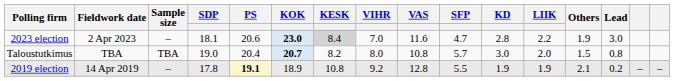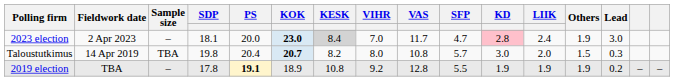(251, 38) 20.6 -> (251, 38) 20.0
(419, 38) 11.6 -> (419, 38) 11.7
(502, 38) no background -> (502, 38) pink background
(544, 38) 2.2 -> (544, 38) 2.4
(112, 54) TBA -> (112, 54) 14 Apr 2019
(209, 54) 19.0 -> (209, 54) 19.8
(616, 54) 0.8 -> (616, 54) 0.3
(112, 69) 14 Apr 2019 -> (112, 69) TBA
(584, 69) 2.1 -> (584, 69) 1.9
